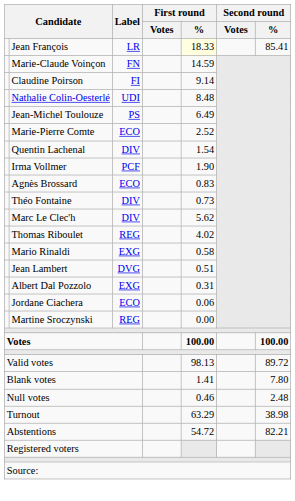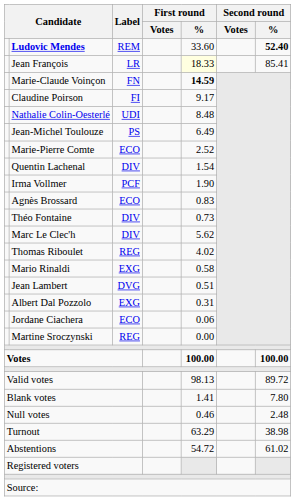+ row: (48, 47)
(203, 64) normal -> (203, 81) bold
(205, 81) 9.14 -> (205, 98) 9.17
(277, 431) 82.21 -> (277, 448) 61.02
